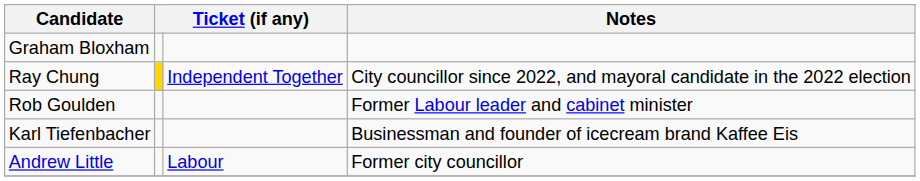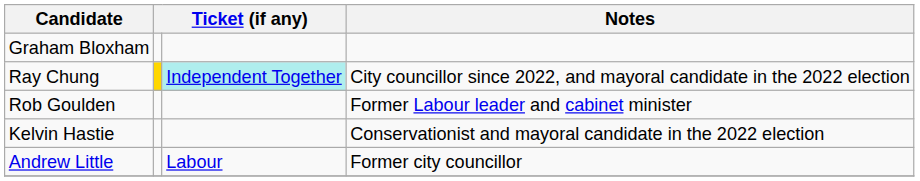(255, 76) no background -> (254, 76) paleturquoise background
+ row: (62, 134)
- row: (80, 134)
